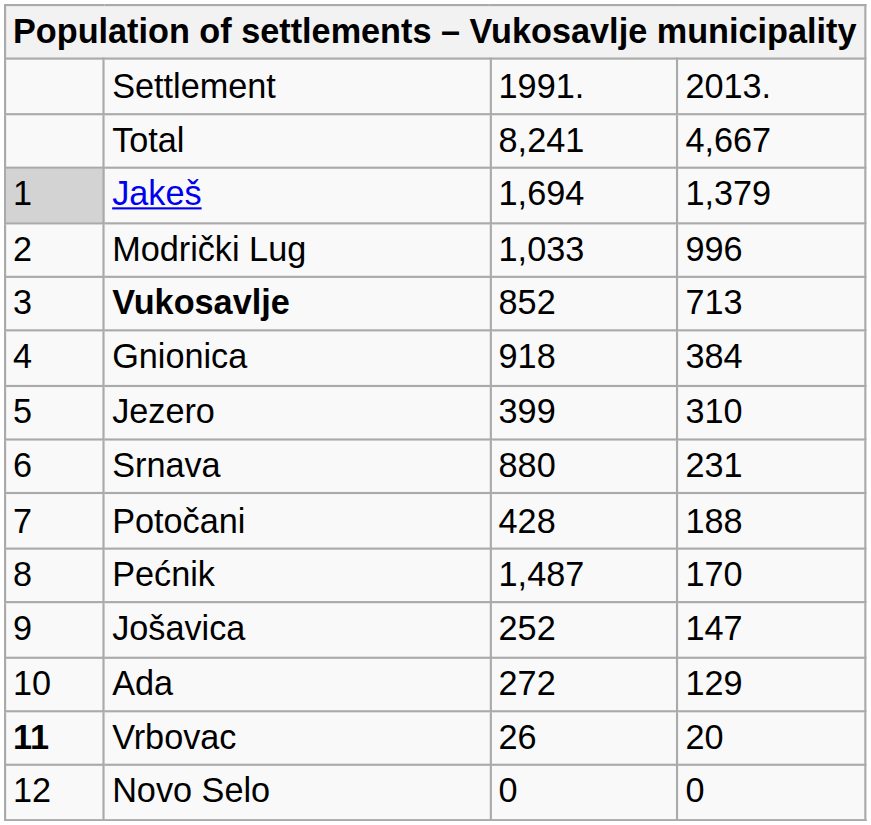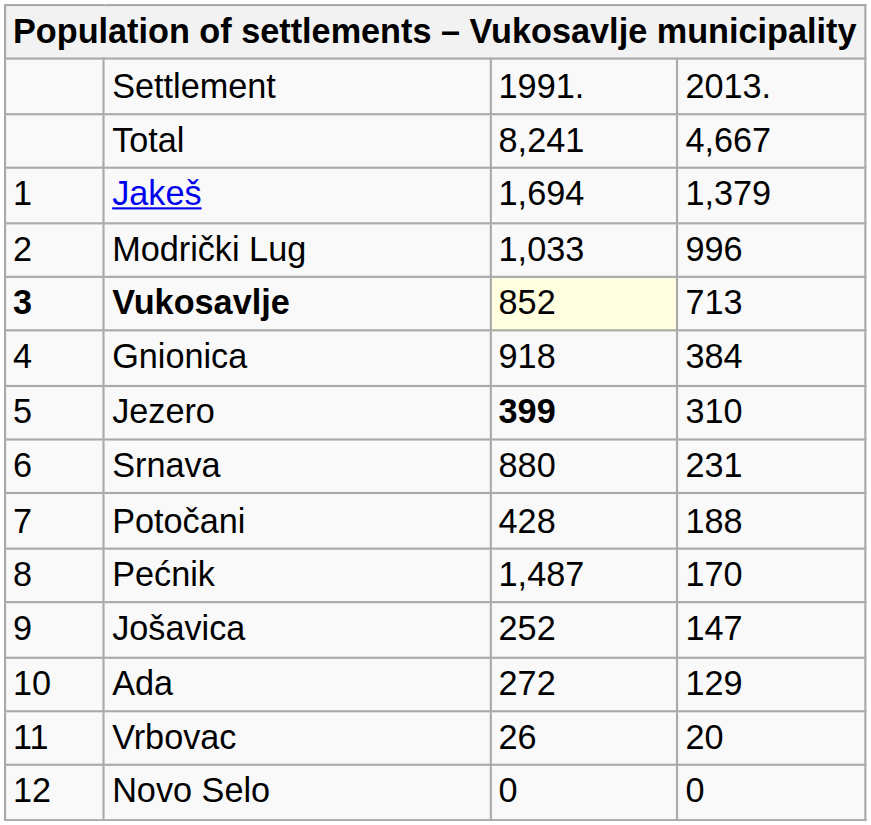(22, 194) lightgrey background -> (22, 194) no background
(22, 303) normal -> (22, 303) bold
(527, 303) no background -> (527, 303) lightyellow background
(527, 411) normal -> (527, 411) bold
(31, 737) bold -> (31, 737) normal
